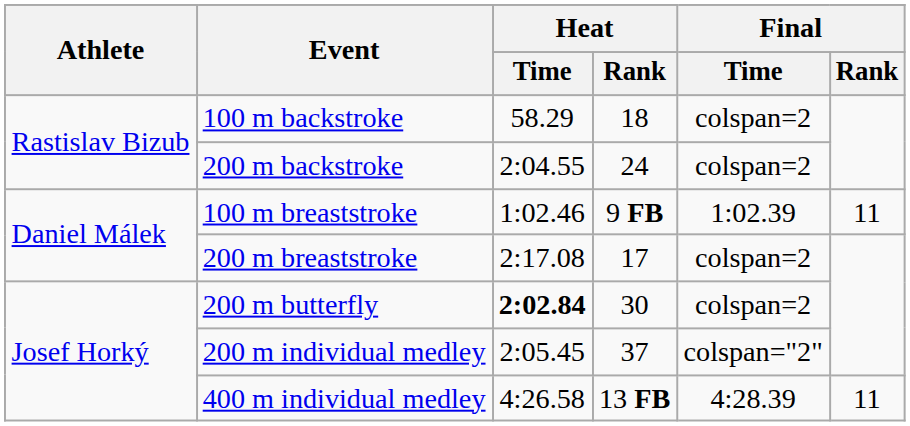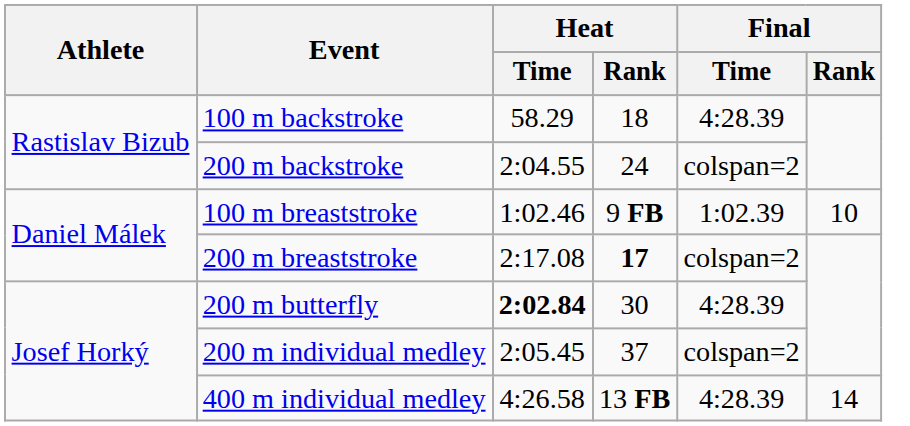(753, 118) colspan=2 -> (742, 118) 4:28.39
(867, 211) 11 -> (844, 211) 10
(635, 258) normal -> (635, 258) bold
(753, 304) colspan=2 -> (742, 304) 4:28.39
(753, 351) colspan="2" -> (742, 351) colspan=2
(867, 398) 11 -> (844, 398) 14
